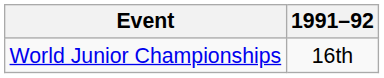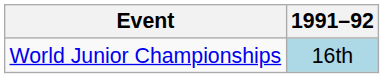(332, 55) no background -> (332, 55) lightblue background
